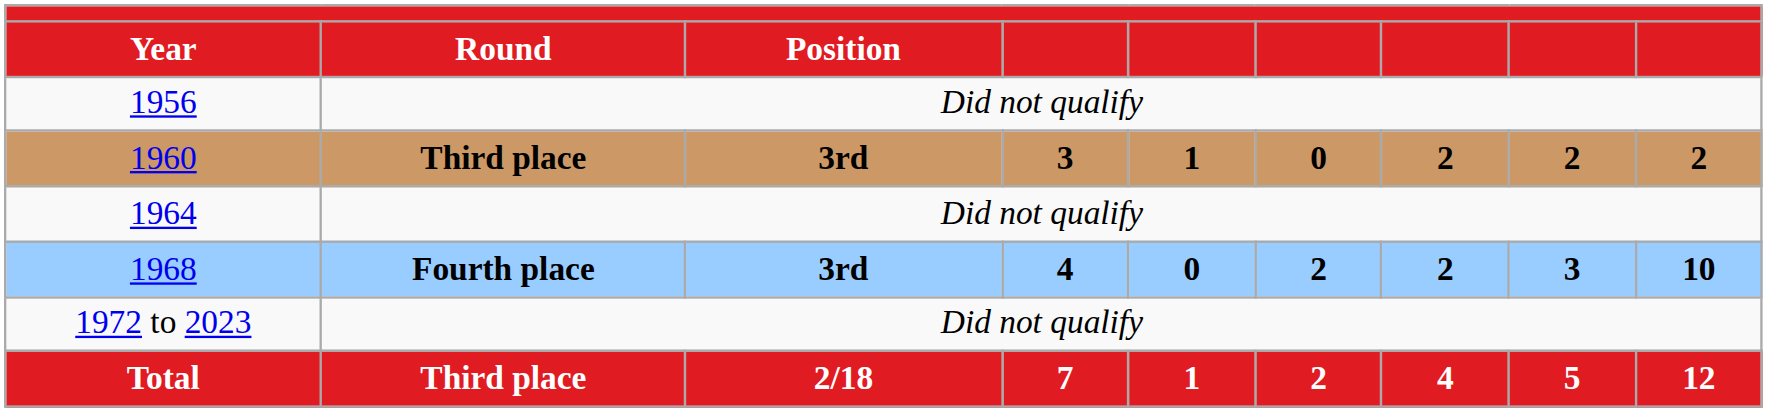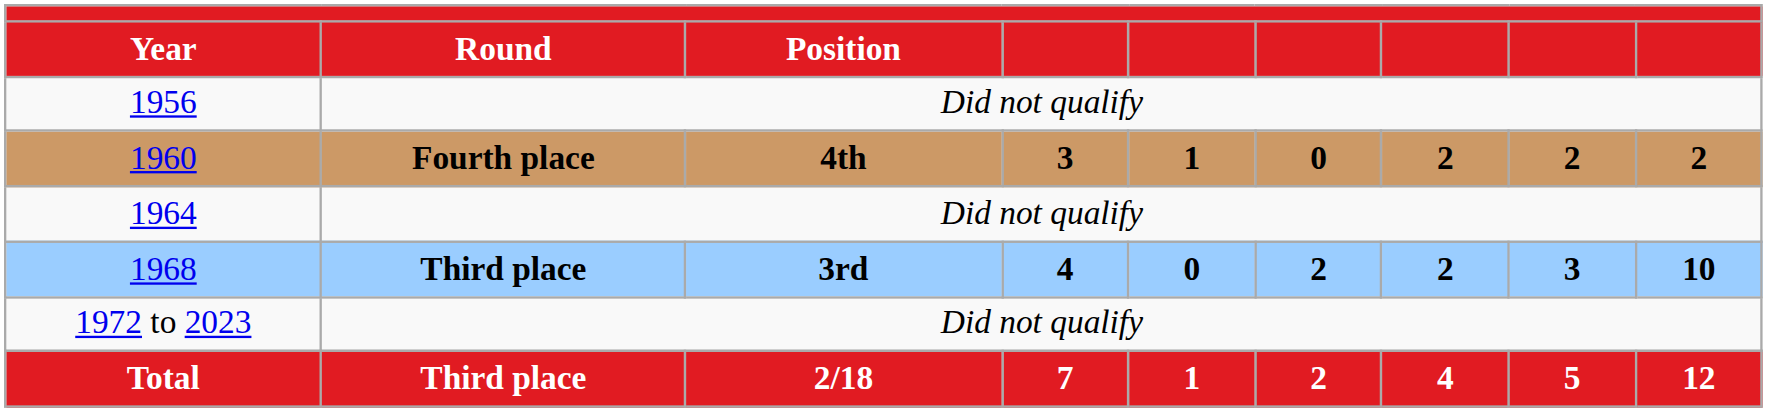(503, 158) Third place -> (503, 158) Fourth place
(843, 158) 3rd -> (843, 158) 4th
(503, 268) Fourth place -> (503, 268) Third place
